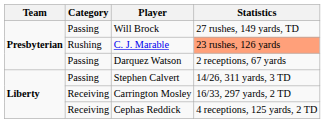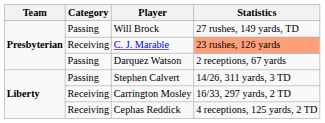(85, 45) Rushing -> (88, 45) Receiving
